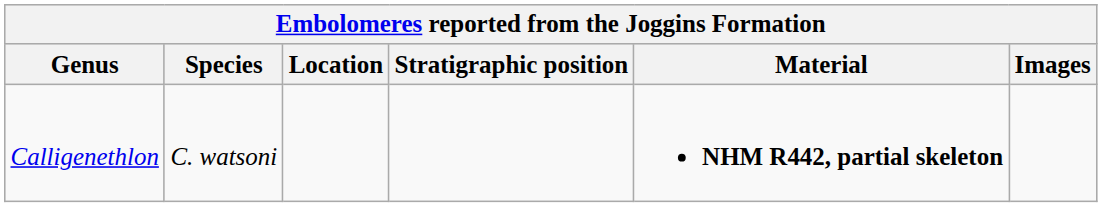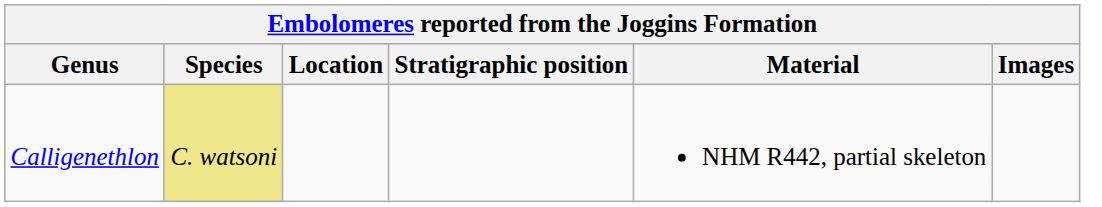(224, 156) no background -> (224, 156) khaki background
(821, 157) bold -> (813, 157) normal
